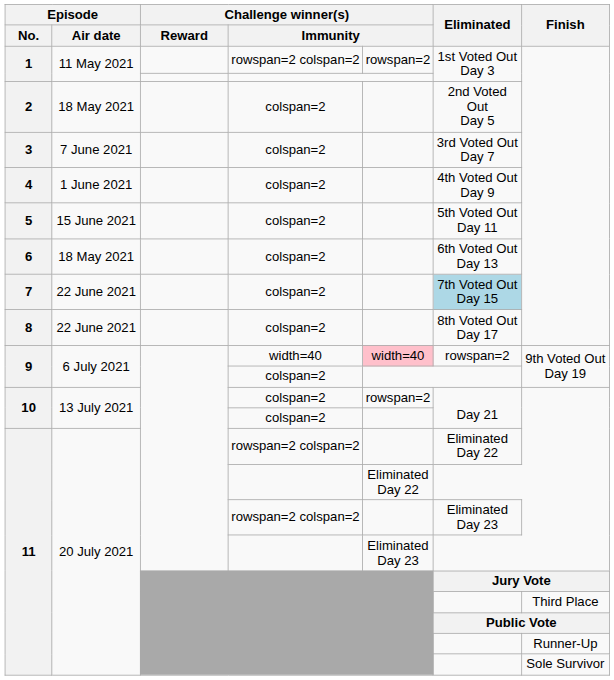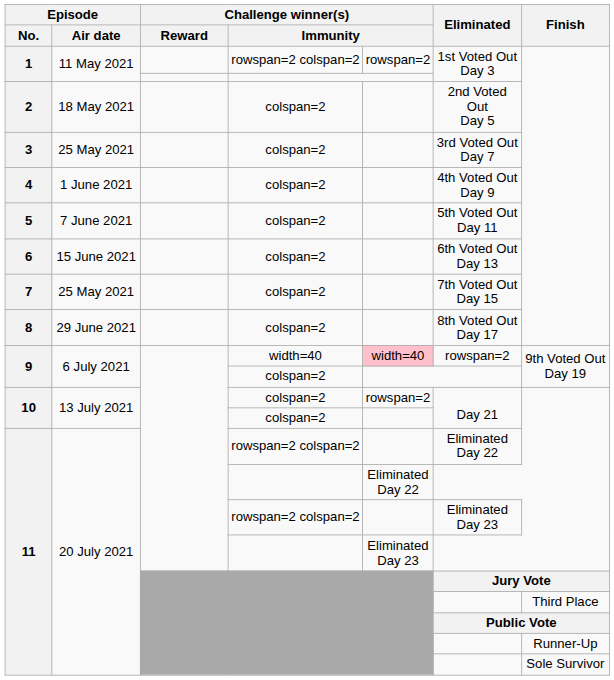(96, 149) 7 June 2021 -> (96, 149) 25 May 2021
(96, 220) 15 June 2021 -> (96, 220) 7 June 2021
(96, 256) 18 May 2021 -> (96, 256) 15 June 2021
(96, 292) 22 June 2021 -> (96, 292) 25 May 2021
(477, 292) lightblue background -> (477, 292) no background
(96, 327) 22 June 2021 -> (96, 327) 29 June 2021
